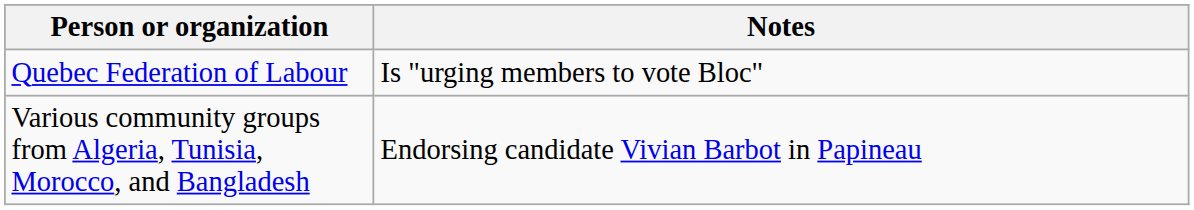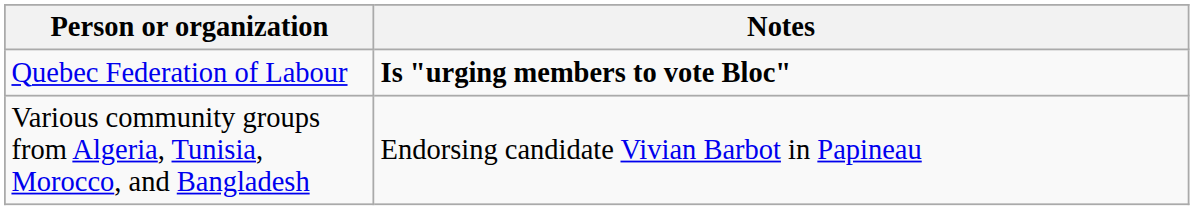(572, 72) normal -> (586, 72) bold
